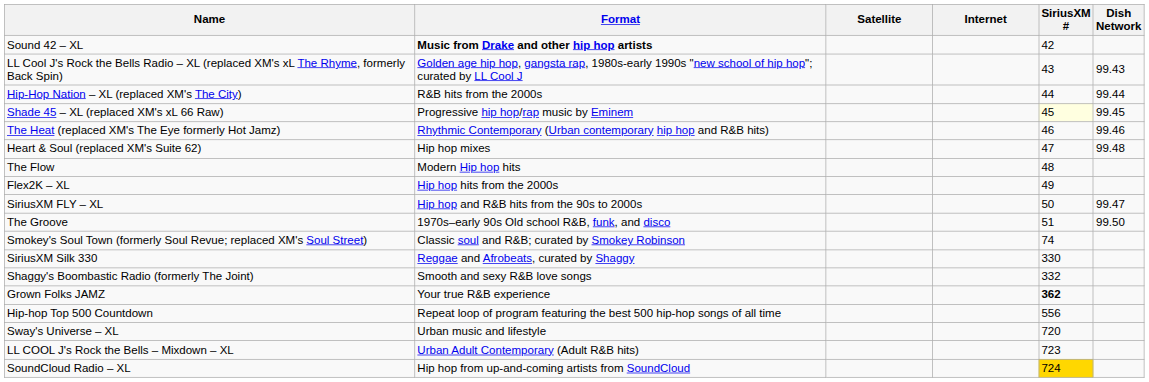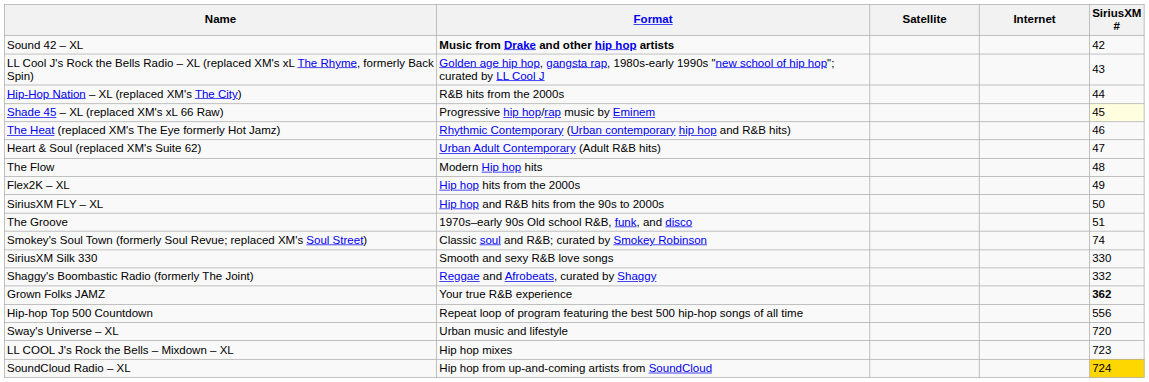- column: (1119, 20)
(454, 149) Hip hop mixes -> (550, 149) Urban Adult Contemporary (Adult R&B hits)
(526, 258) Reggae and Afrobeats, curated by Shaggy -> (526, 258) Smooth and sexy R&B love songs
(504, 277) Smooth and sexy R&B love songs -> (548, 277) Reggae and Afrobeats, curated by Shaggy
(528, 350) Urban Adult Contemporary (Adult R&B hits) -> (476, 350) Hip hop mixes
